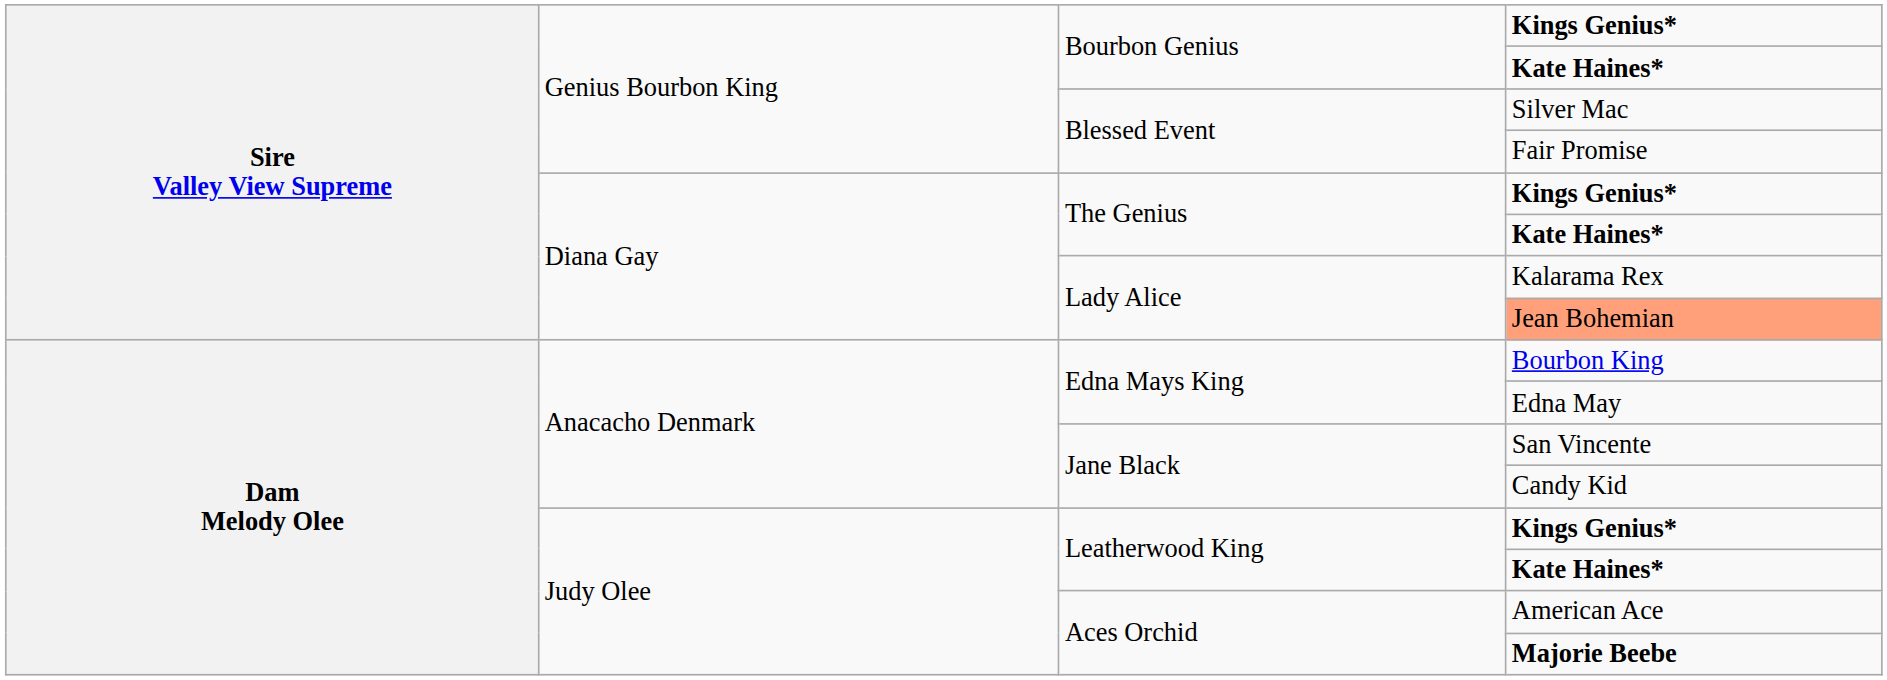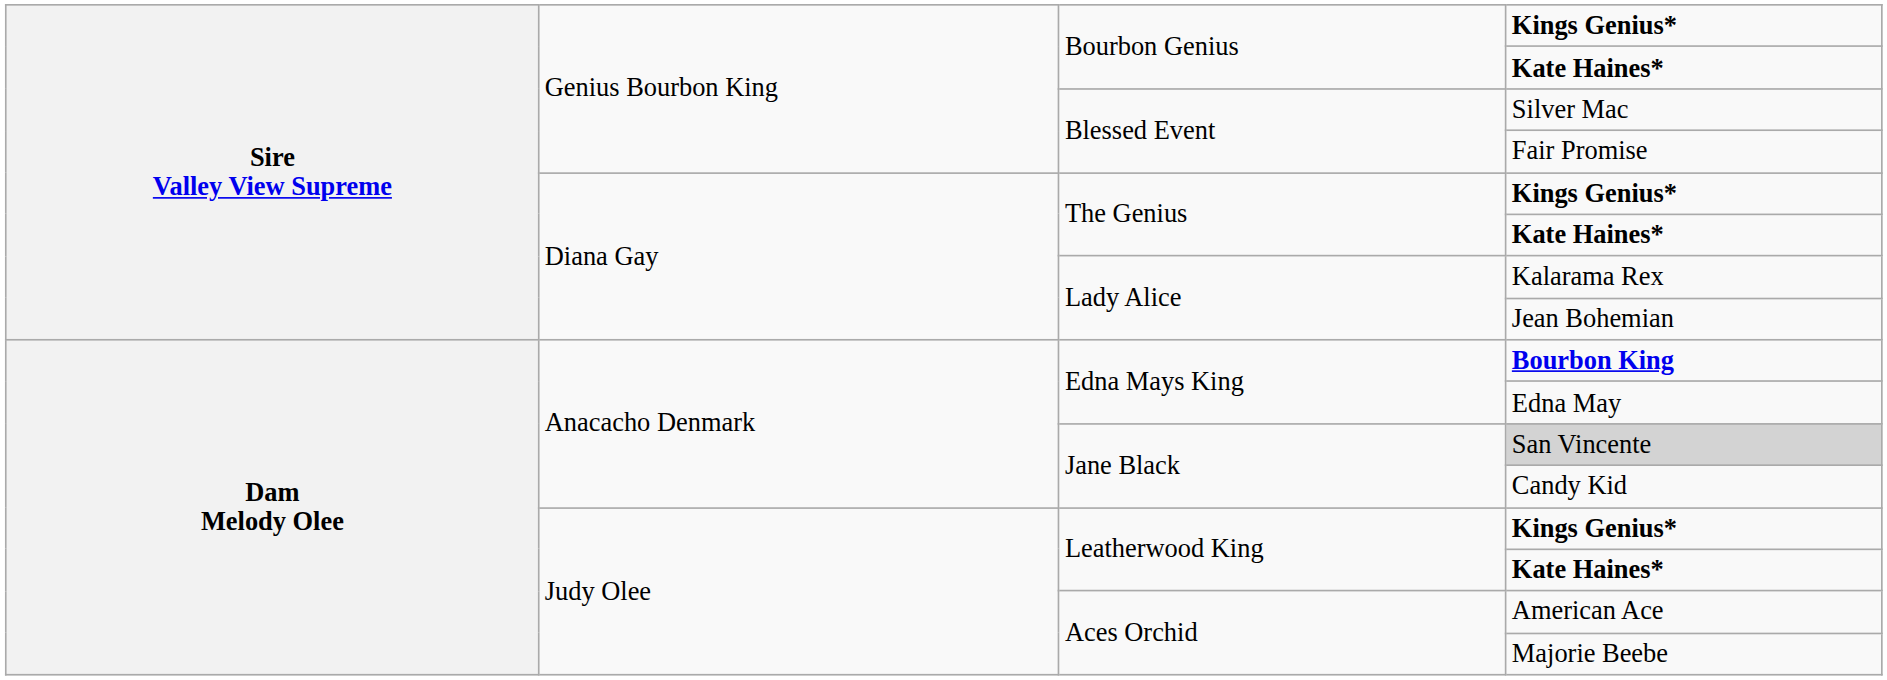(1593, 318) lightsalmon background -> (1593, 318) no background
(1588, 360) normal -> (1593, 360) bold
(1582, 444) no background -> (1582, 444) lightgrey background
(1594, 653) bold -> (1590, 653) normal
